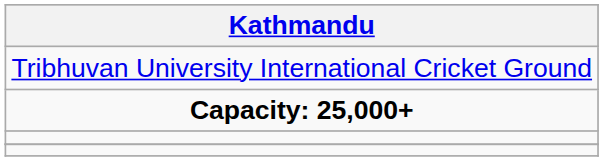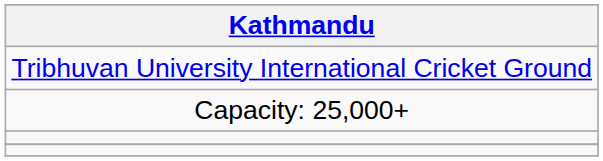(302, 109) bold -> (302, 109) normal
